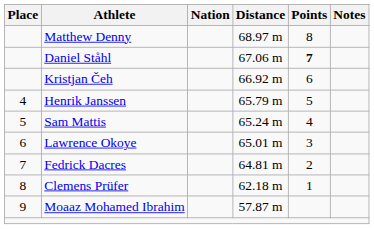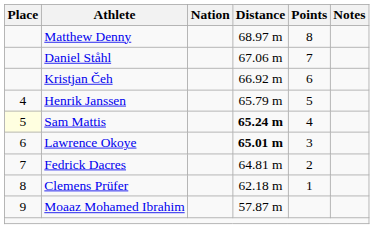(309, 57) bold -> (309, 57) normal
(23, 121) no background -> (23, 121) lightyellow background
(260, 121) normal -> (260, 121) bold
(260, 143) normal -> (260, 143) bold
